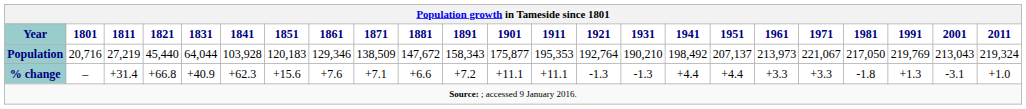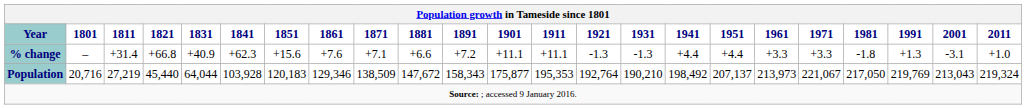rows swapped: (35, 54) <-> (35, 74)
